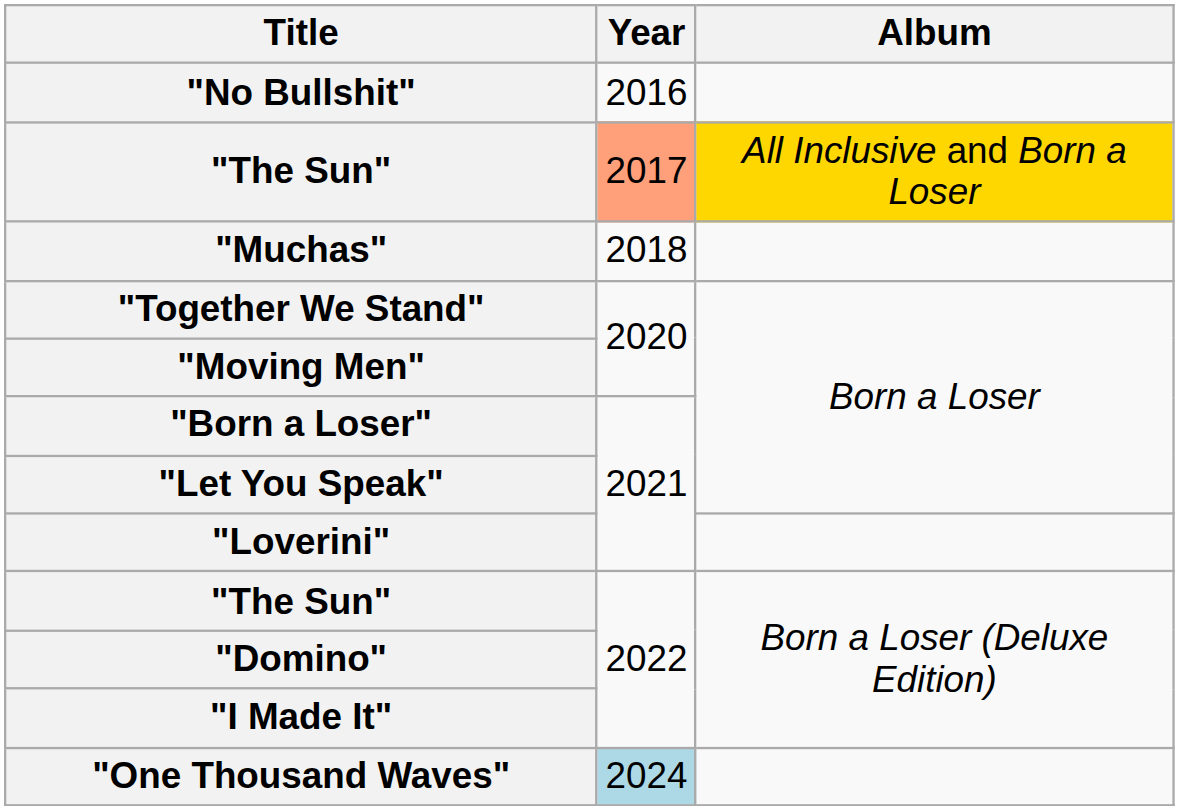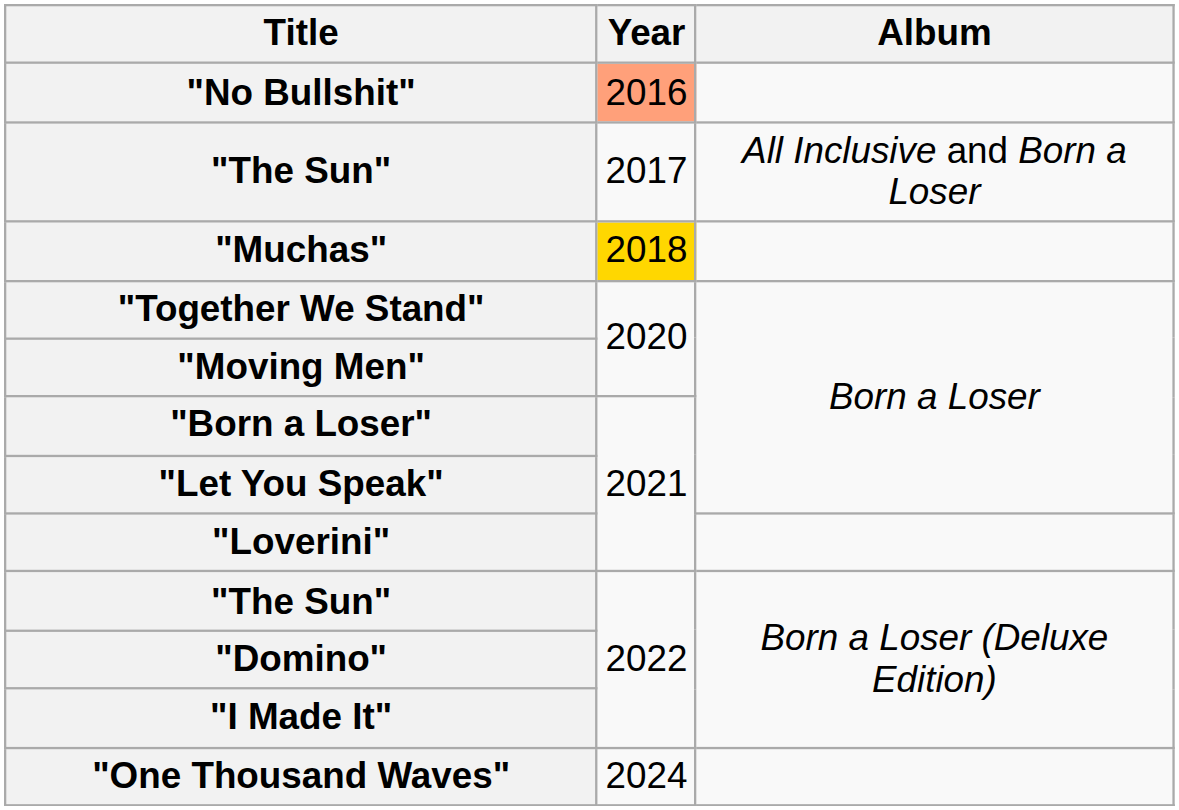(647, 92) no background -> (647, 92) lightsalmon background
(647, 171) lightsalmon background -> (647, 171) no background
(934, 171) gold background -> (934, 171) no background
(647, 250) no background -> (647, 250) gold background
(647, 775) lightblue background -> (647, 775) no background
